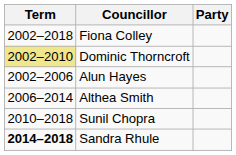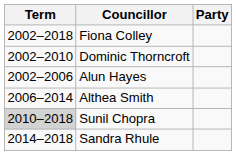(40, 56) khaki background -> (40, 56) no background
(40, 118) no background -> (40, 118) lightgrey background
(40, 139) bold -> (40, 139) normal
